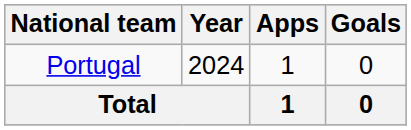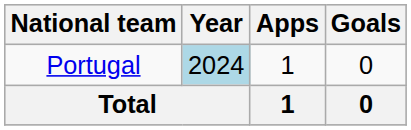(216, 64) no background -> (216, 64) lightblue background
